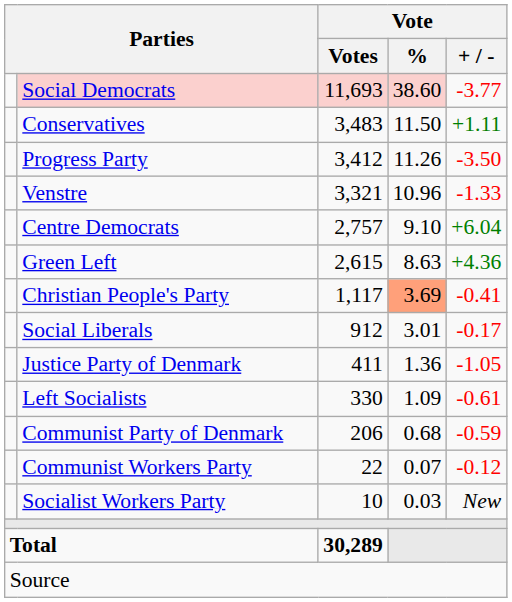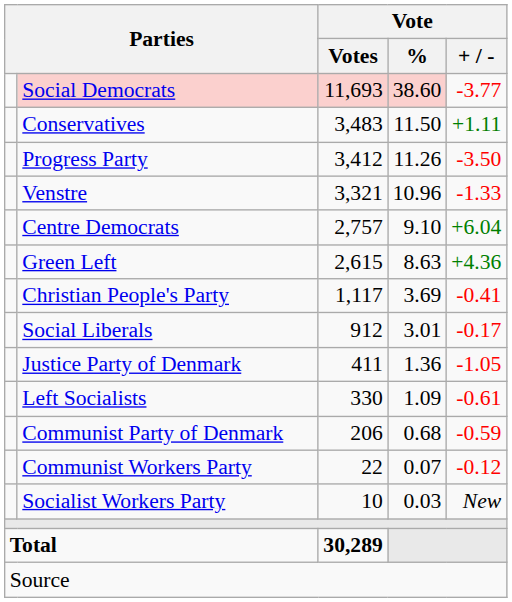(422, 295) lightsalmon background -> (422, 295) no background
